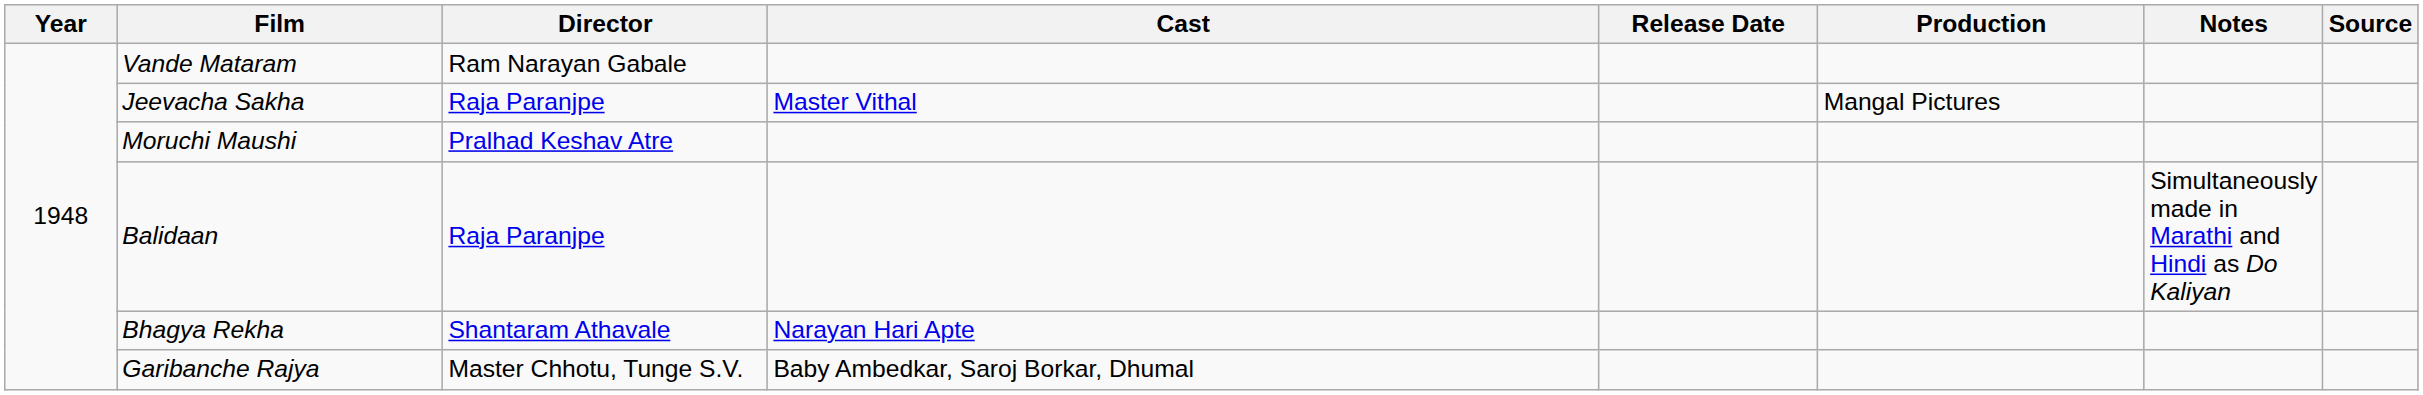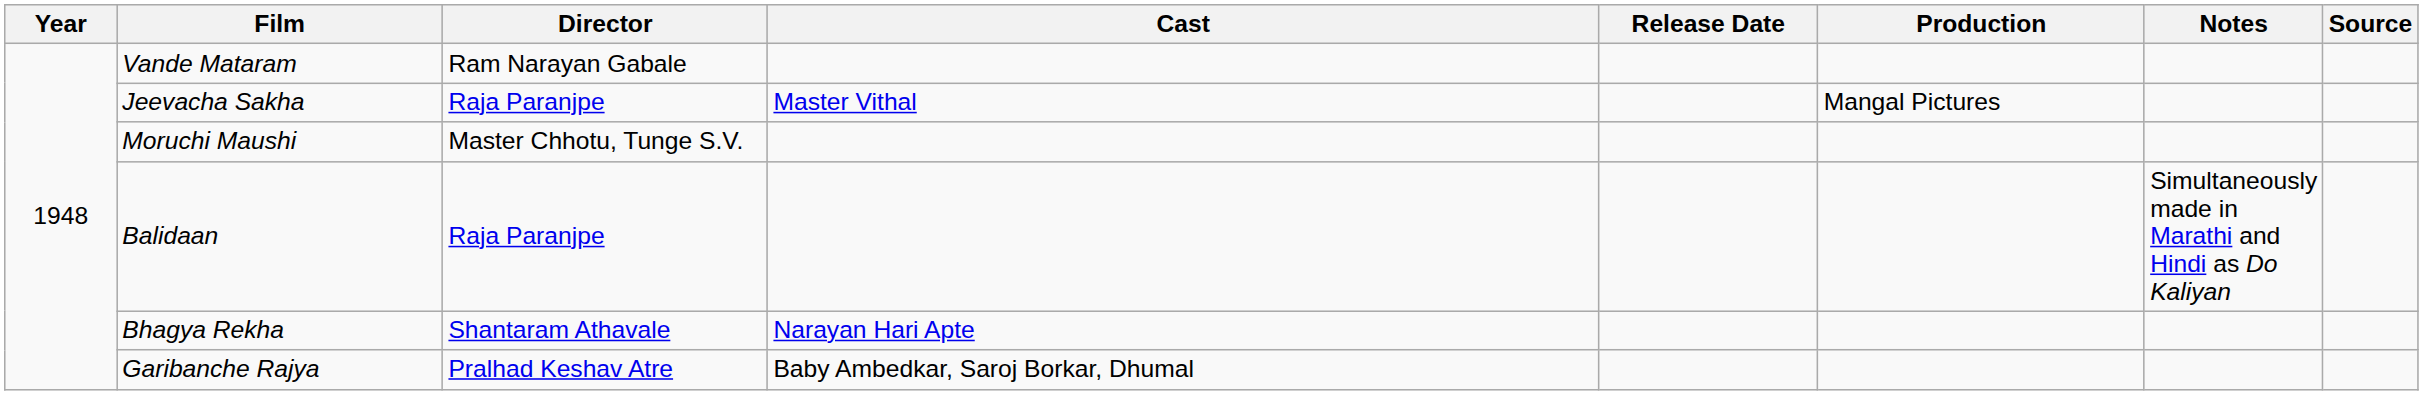(561, 141) Pralhad Keshav Atre -> (596, 141) Master Chhotu, Tunge S.V.
(596, 369) Master Chhotu, Tunge S.V. -> (561, 369) Pralhad Keshav Atre
